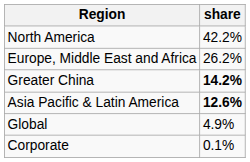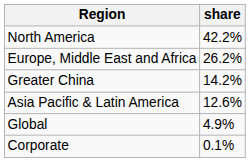(222, 80) bold -> (222, 80) normal
(222, 102) bold -> (222, 102) normal
